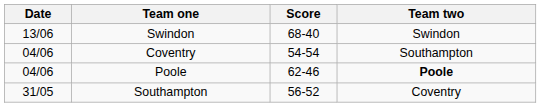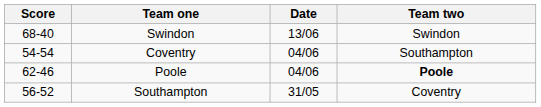columns swapped: (38, 14) <-> (303, 14)
